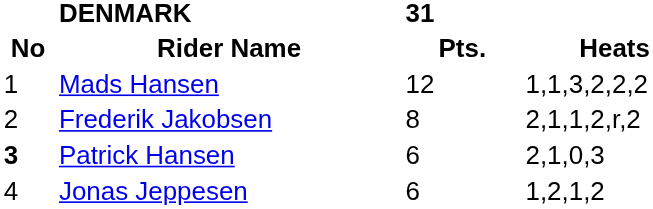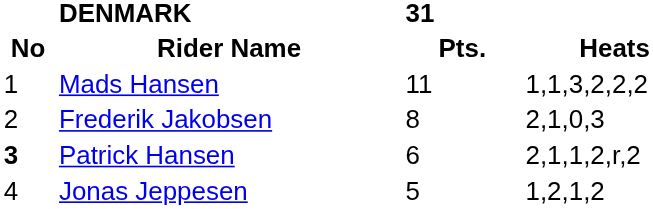(420, 84) 12 -> (419, 84) 11
(583, 120) 2,1,1,2,r,2 -> (565, 120) 2,1,0,3
(565, 155) 2,1,0,3 -> (583, 155) 2,1,1,2,r,2
(413, 191) 6 -> (413, 191) 5
